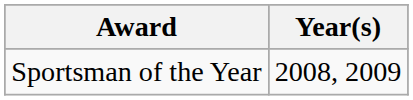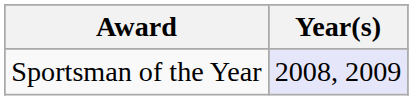(338, 71) no background -> (338, 71) lavender background
